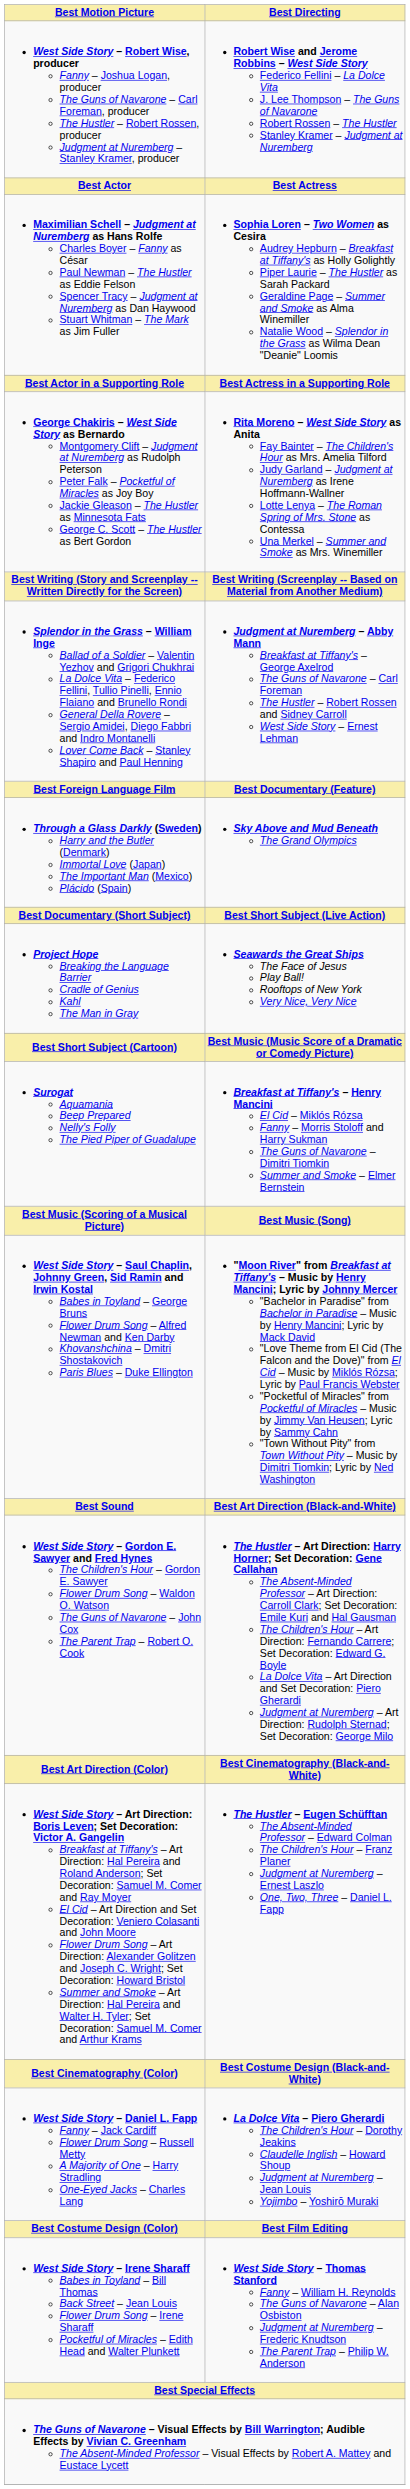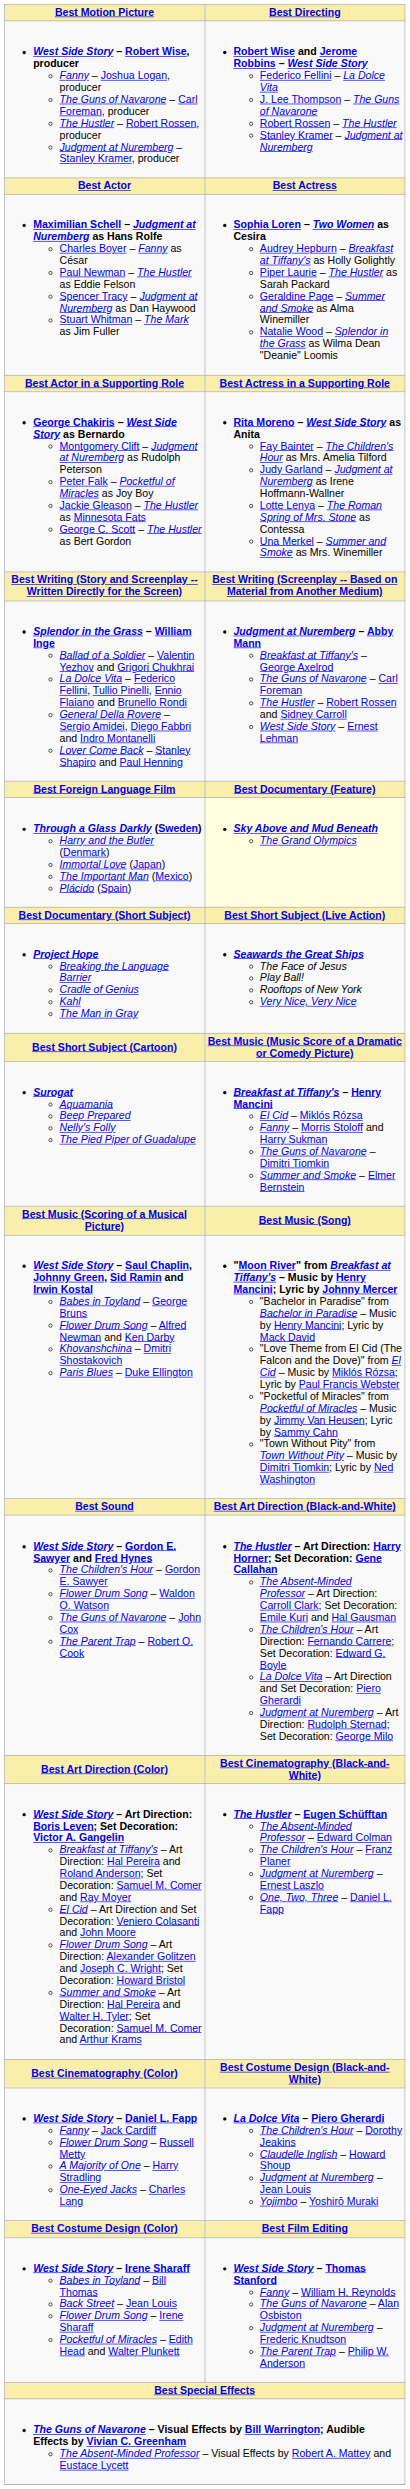(305, 835) no background -> (305, 835) lightyellow background
